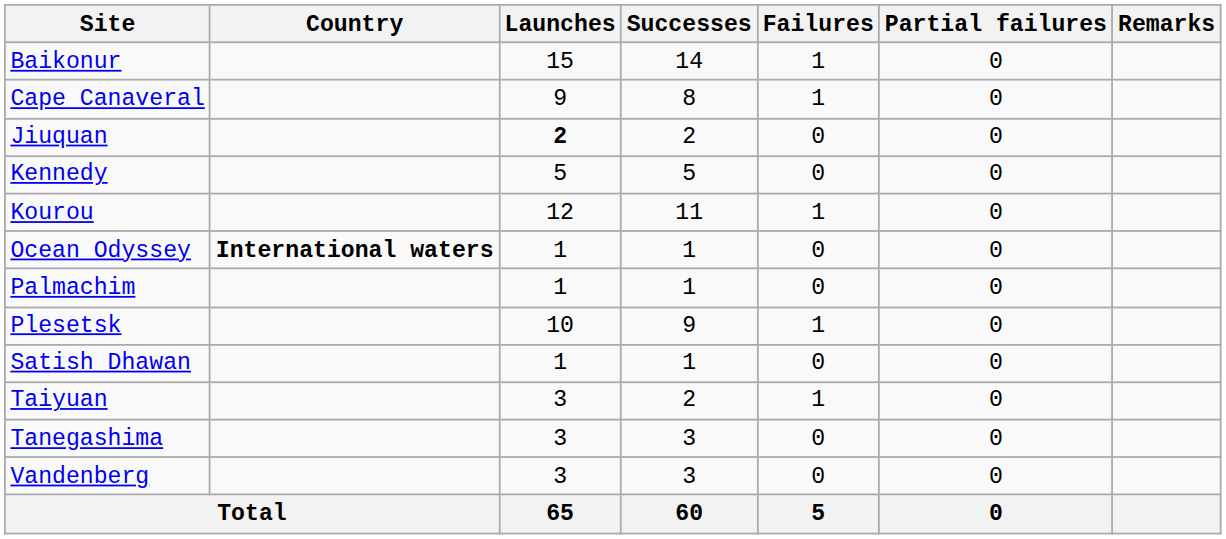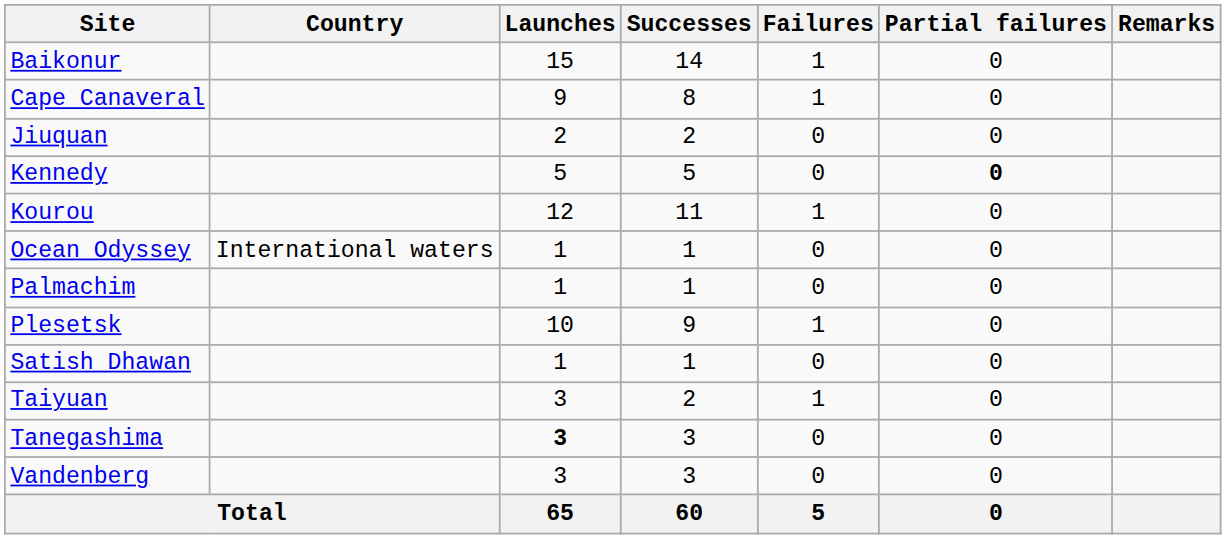(560, 137) bold -> (560, 137) normal
(996, 175) normal -> (996, 175) bold
(355, 250) bold -> (355, 250) normal
(560, 439) normal -> (560, 439) bold
